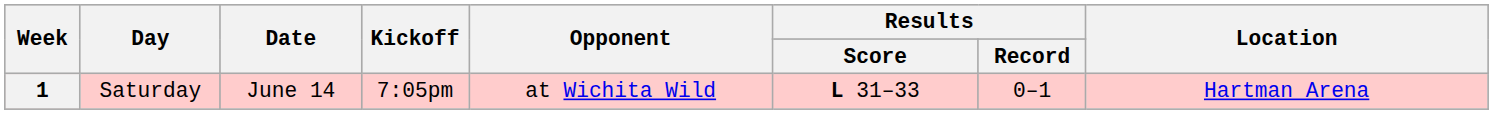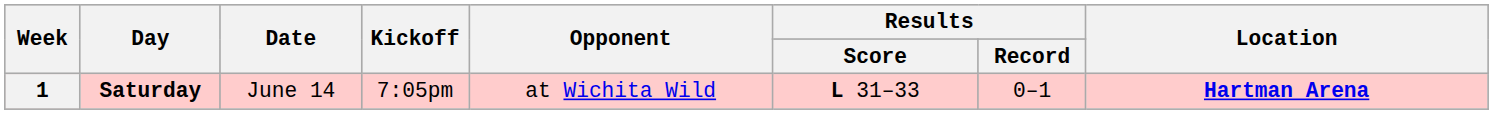(150, 91) normal -> (150, 91) bold
(1287, 91) normal -> (1287, 91) bold
